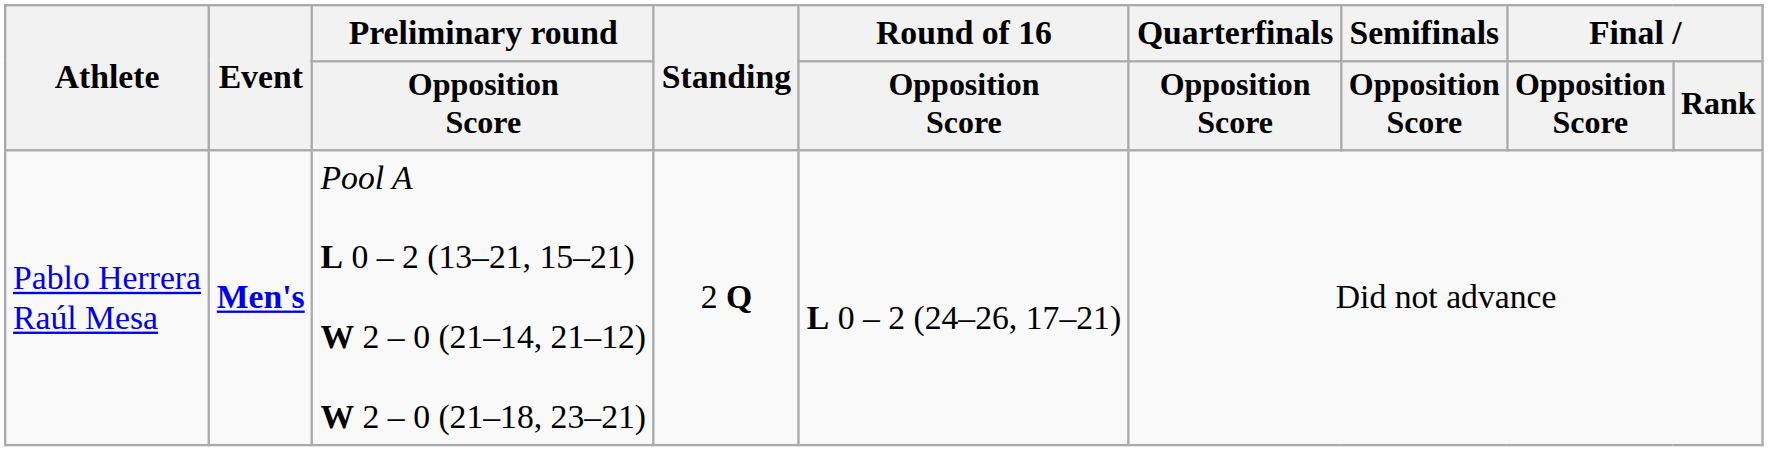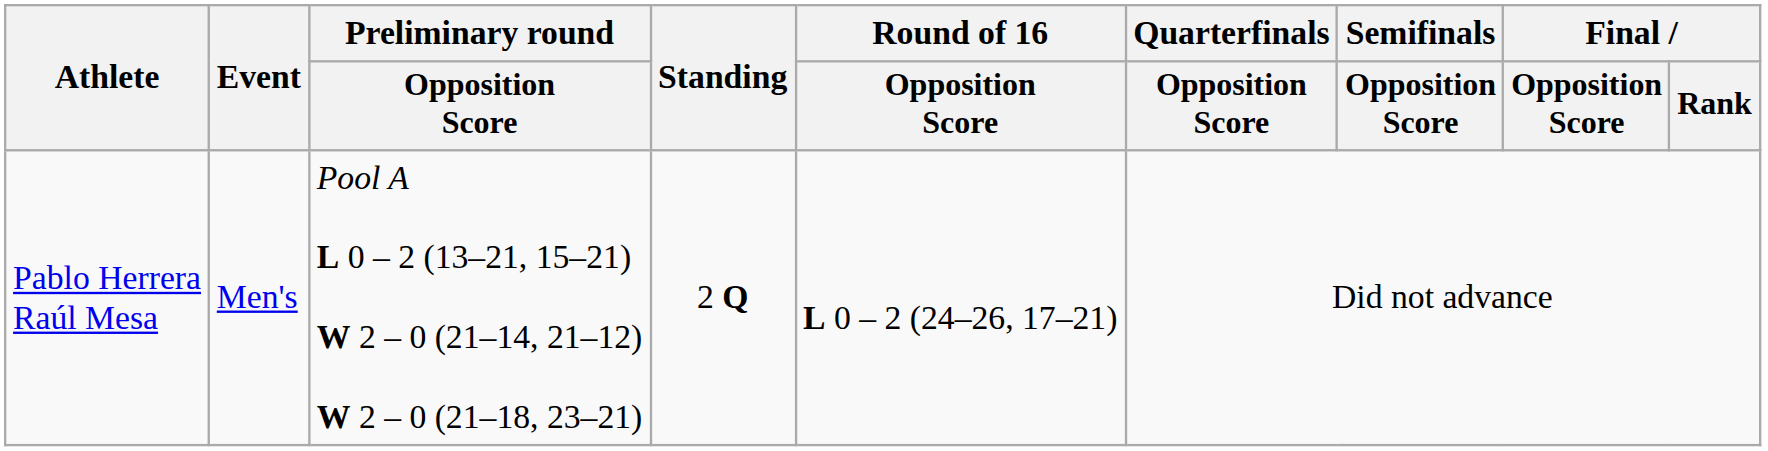(261, 297) bold -> (257, 297) normal
